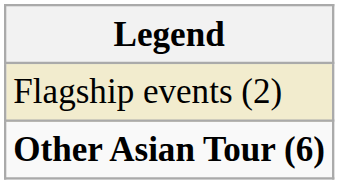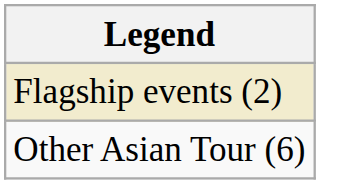(169, 149) bold -> (159, 149) normal
